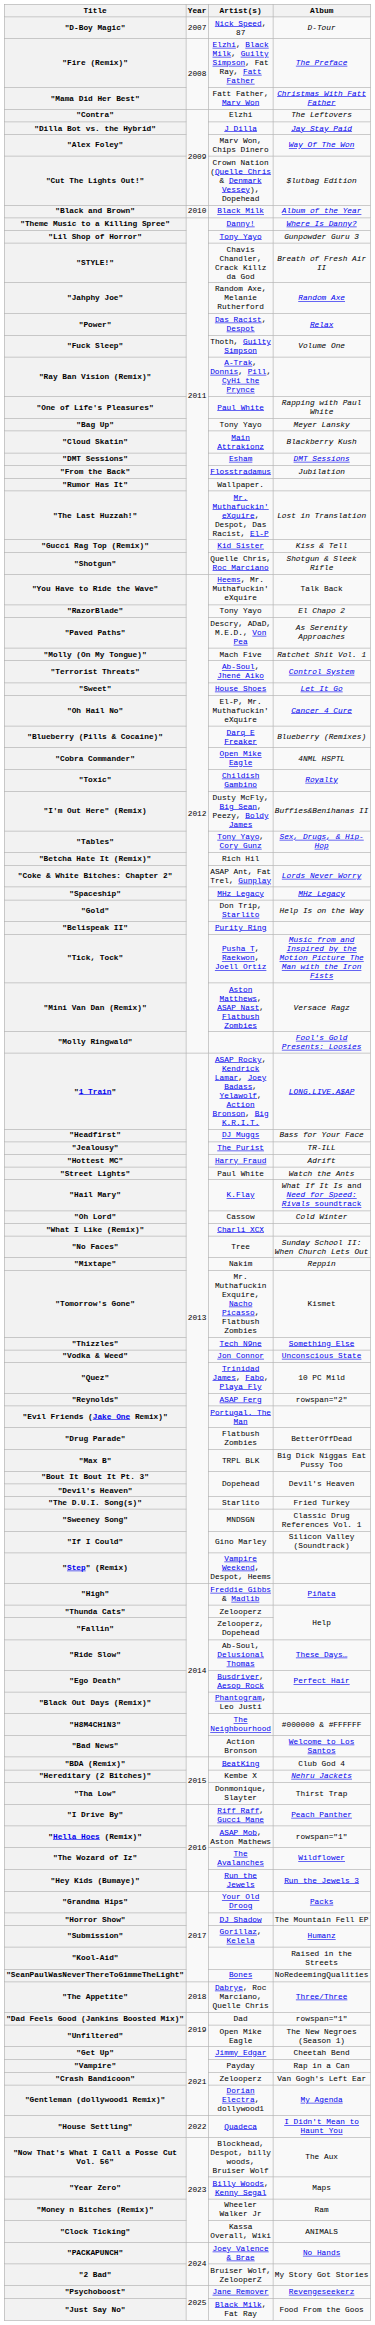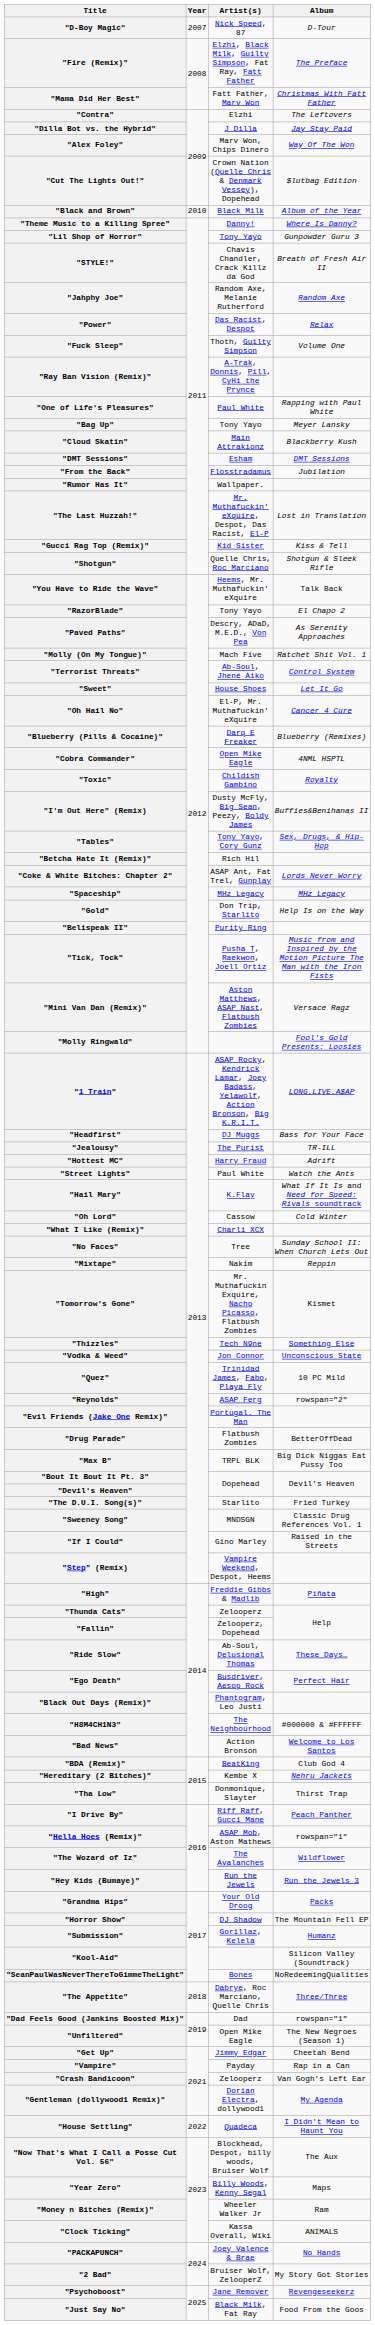(322, 1542) Silicon Valley (Soundtrack) -> (322, 1542) Raised in the Streets
(322, 1958) Raised in the Streets -> (322, 1958) Silicon Valley (Soundtrack)
